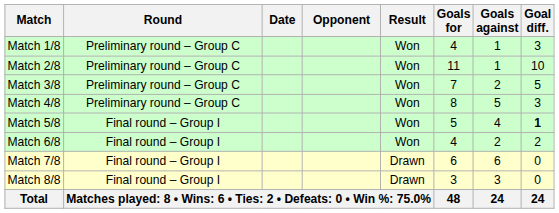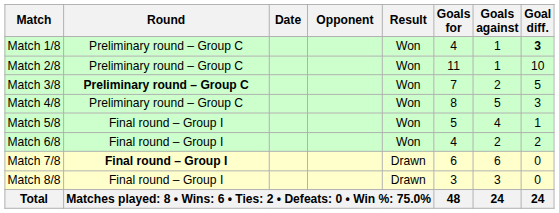(538, 46) normal -> (538, 46) bold
(163, 84) normal -> (166, 84) bold
(538, 122) bold -> (538, 122) normal
(163, 160) normal -> (166, 160) bold
